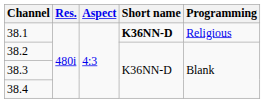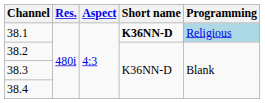(209, 32) no background -> (209, 32) lightblue background
